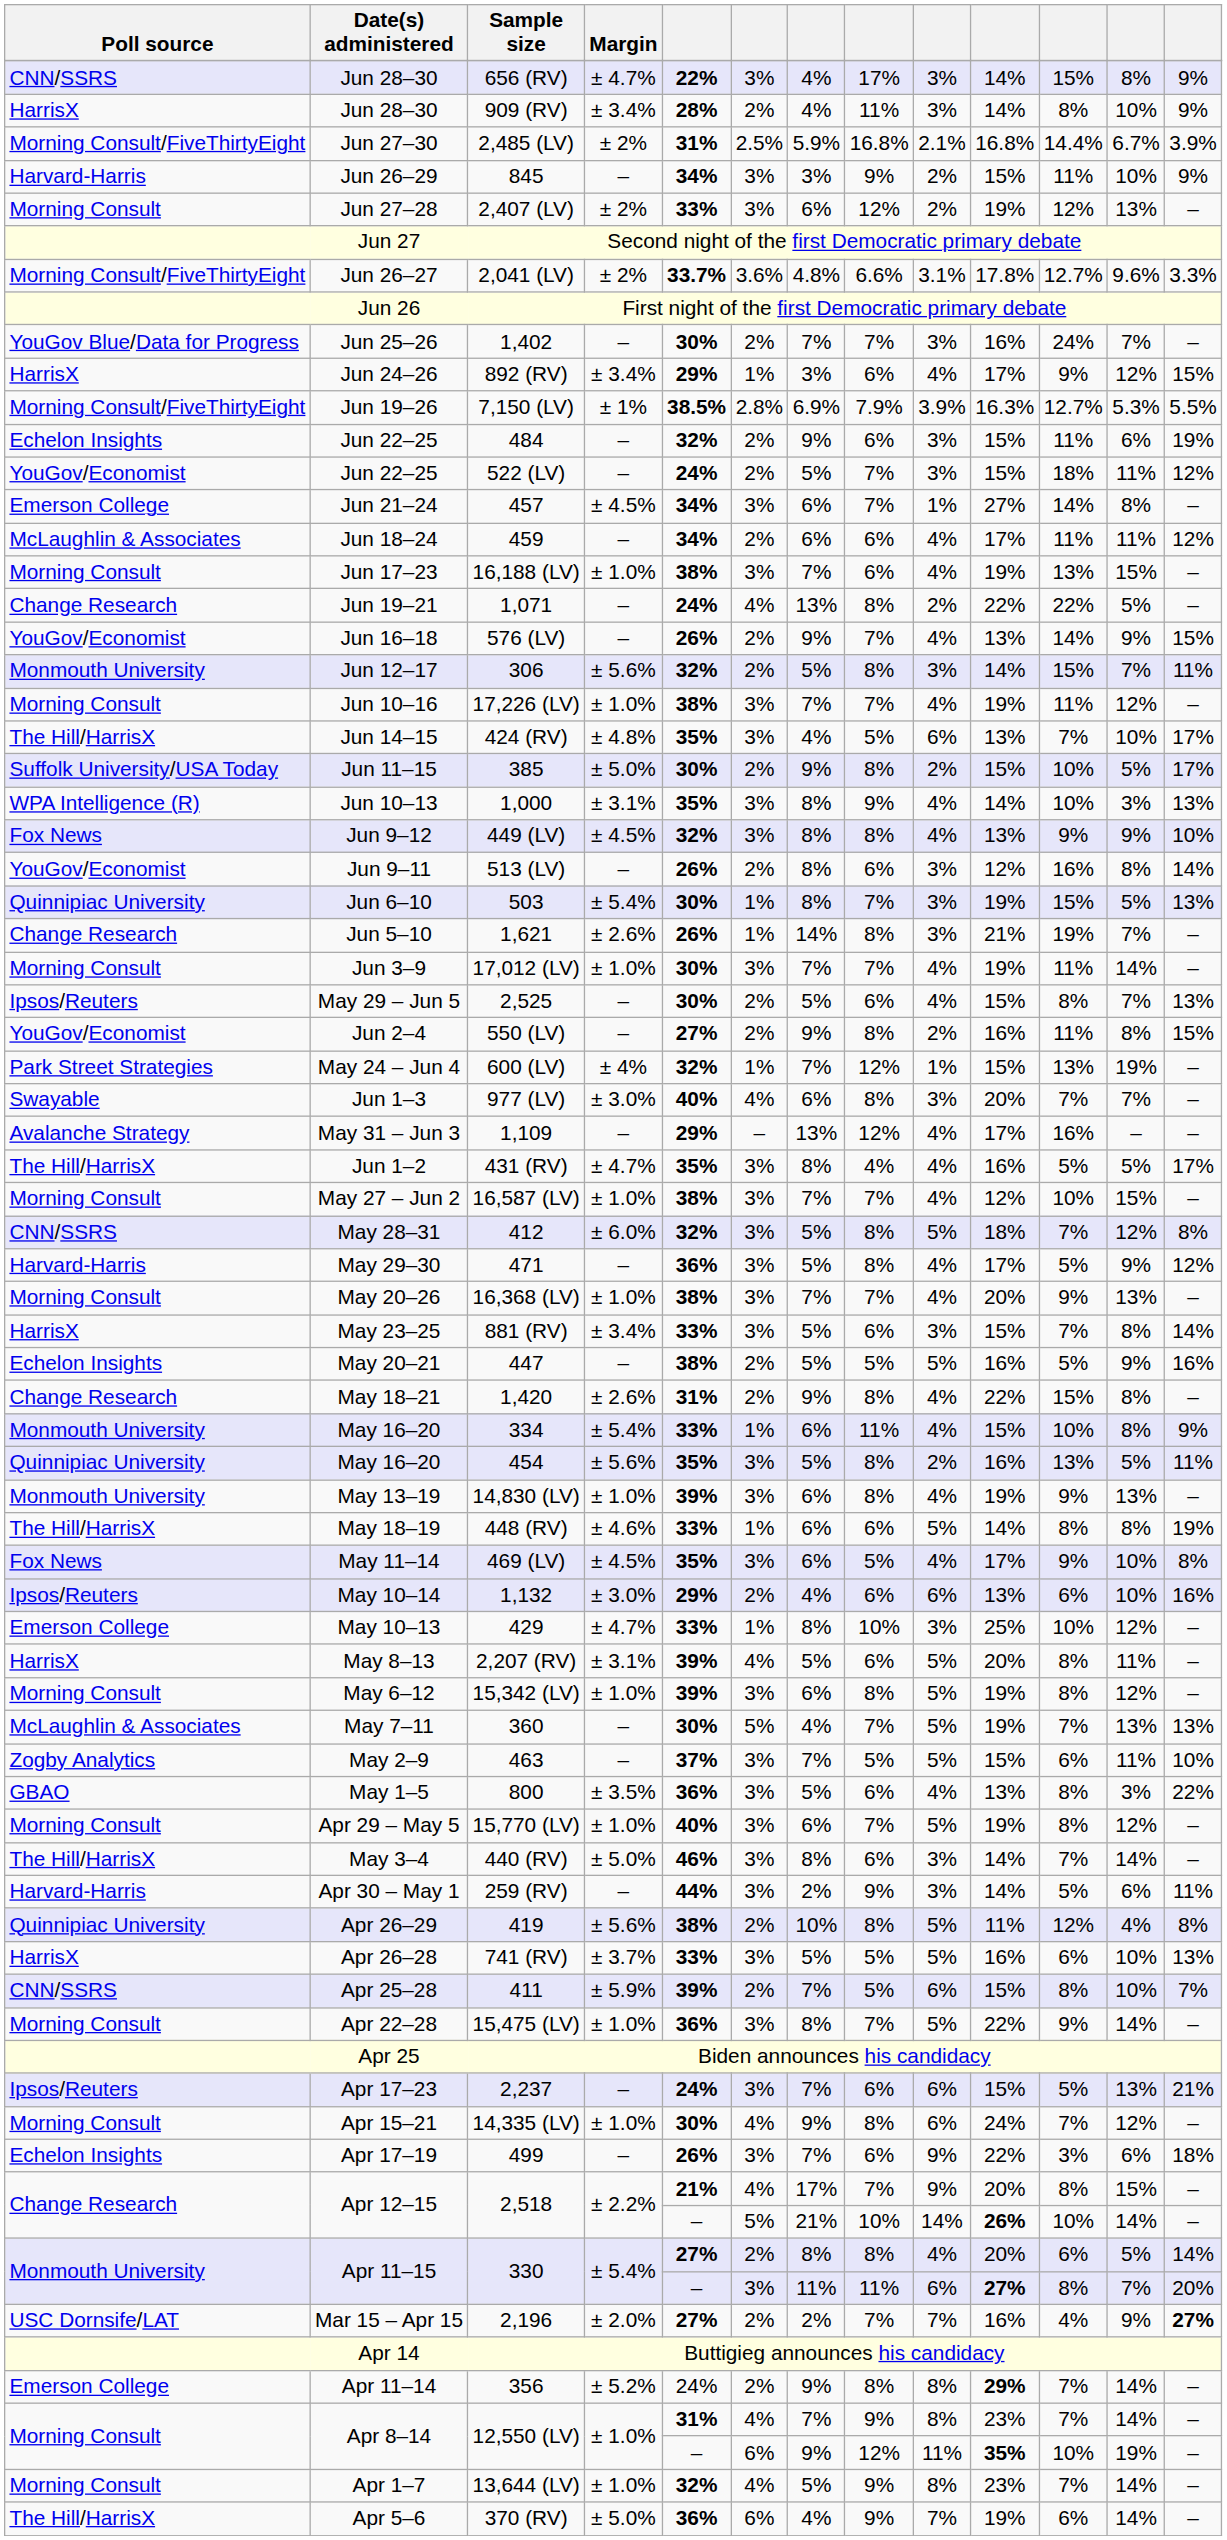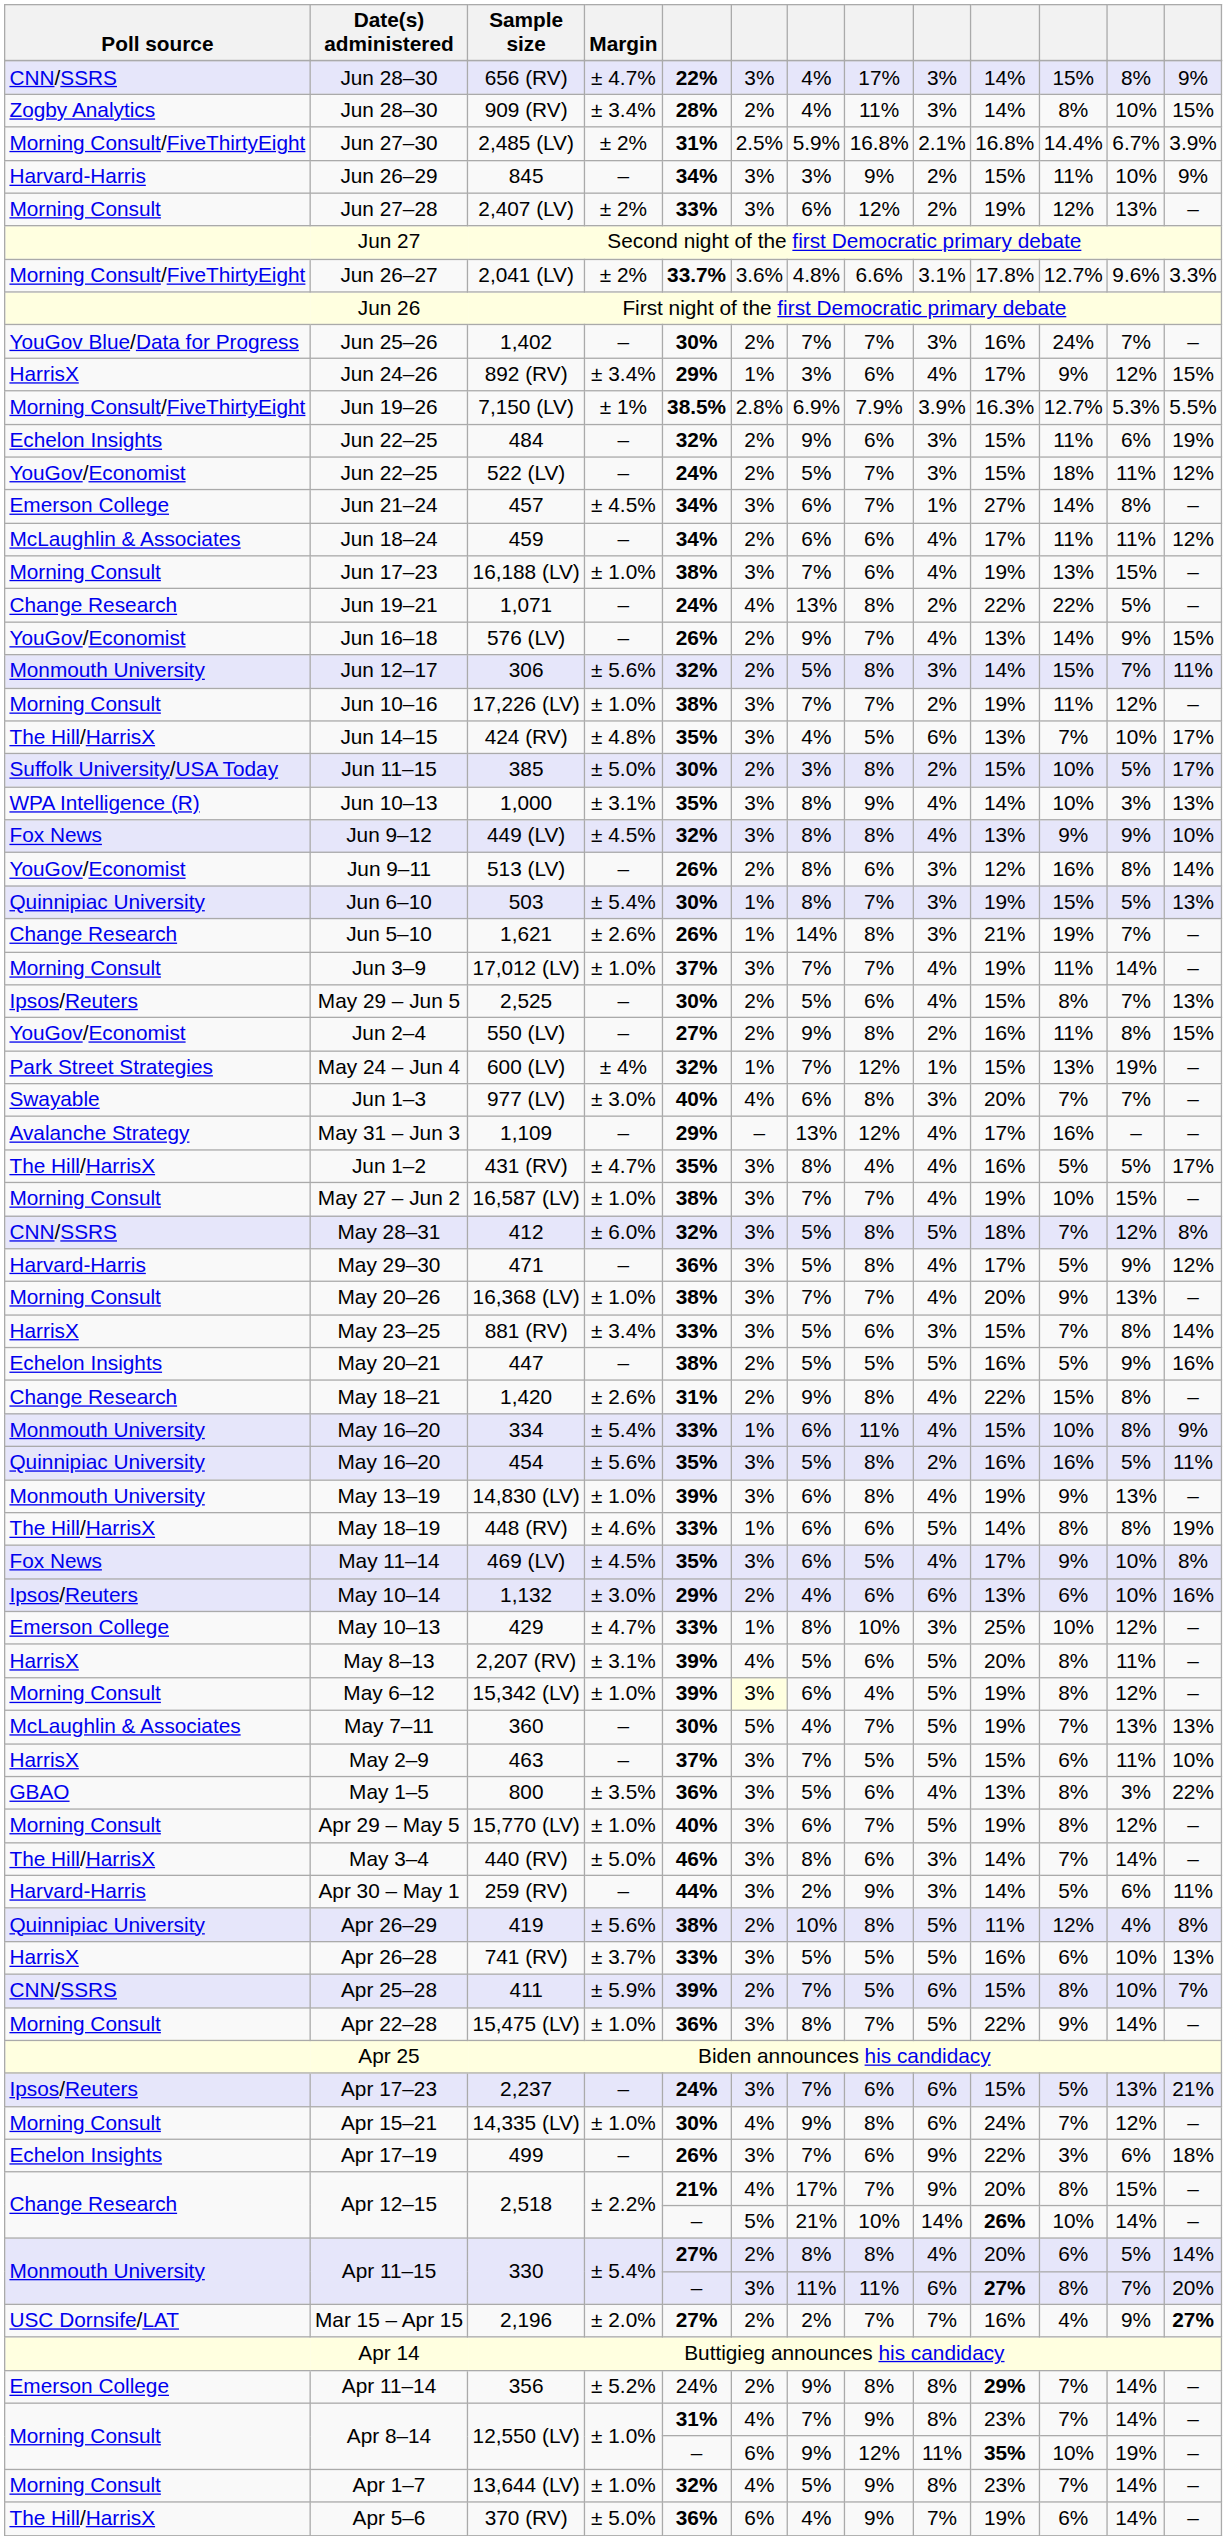(44, 110) HarrisX -> (82, 110) Zogby Analytics
(1193, 110) 9% -> (1193, 110) 15%
(942, 704) 4% -> (942, 704) 2%
(816, 770) 9% -> (816, 770) 3%
(697, 968) 30% -> (697, 968) 37%
(1005, 1198) 12% -> (1005, 1198) 19%
(1073, 1462) 13% -> (1073, 1462) 16%
(759, 1693) no background -> (759, 1693) lightyellow background
(879, 1693) 8% -> (879, 1693) 4%
(82, 1759) Zogby Analytics -> (44, 1759) HarrisX
